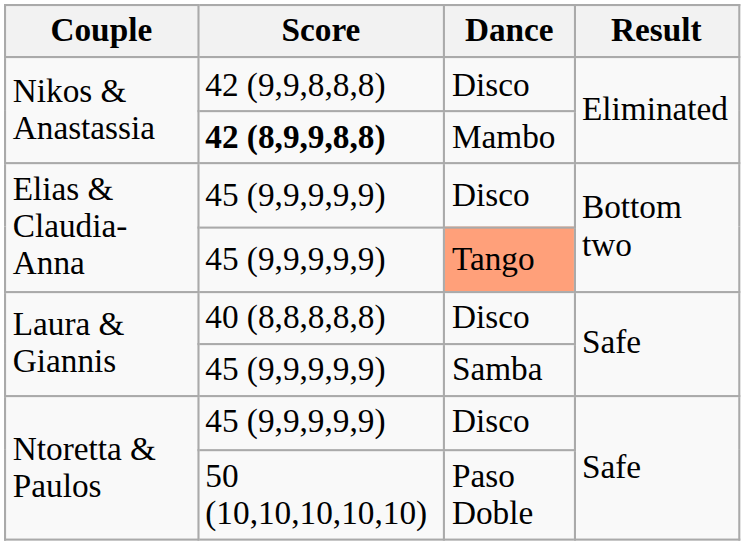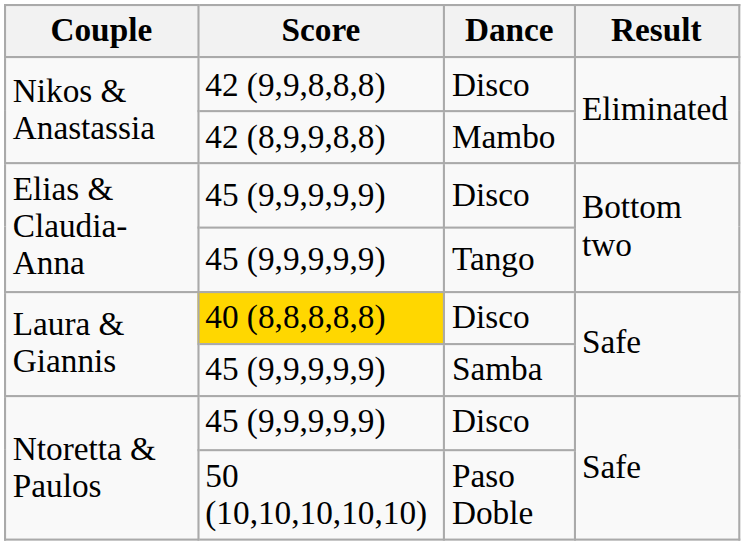(295, 136) bold -> (295, 136) normal
(493, 258) lightsalmon background -> (493, 258) no background
(295, 316) no background -> (295, 316) gold background
